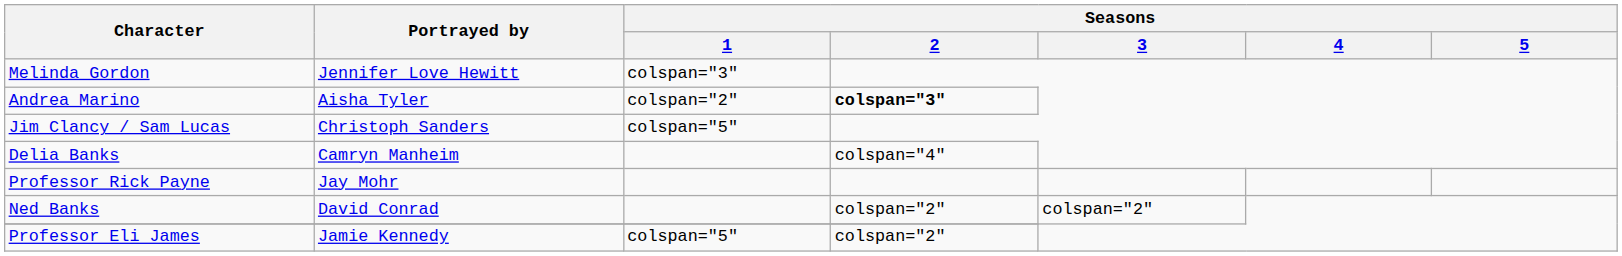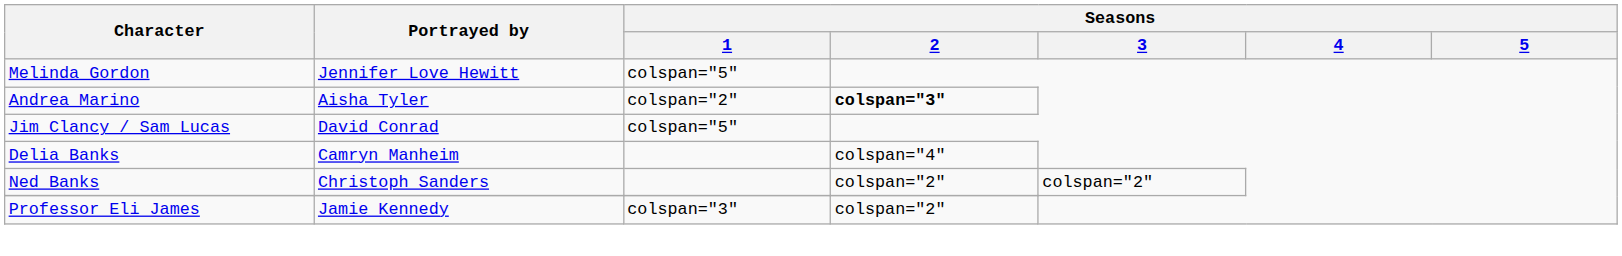(683, 73) colspan="3" -> (683, 73) colspan="5"
(403, 128) Christoph Sanders -> (378, 128) David Conrad
- row: (109, 182)
(378, 210) David Conrad -> (403, 182) Christoph Sanders
(683, 237) colspan="5" -> (683, 210) colspan="3"
